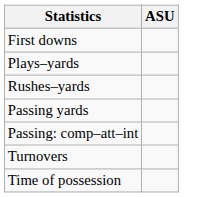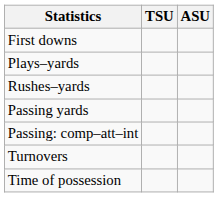+ column: (159, 16)
